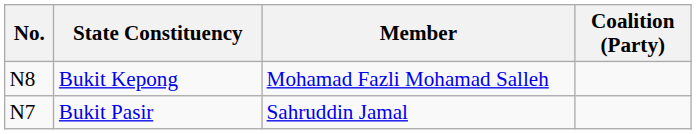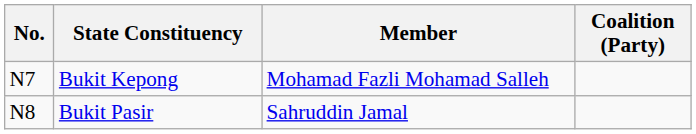(22, 78) N8 -> (22, 78) N7
(22, 111) N7 -> (22, 111) N8
